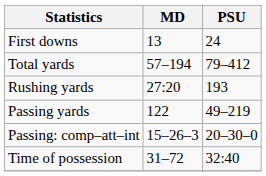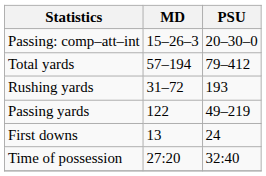rows swapped: (43, 40) <-> (74, 135)
(164, 87) 27:20 -> (165, 87) 31–72
(165, 158) 31–72 -> (164, 158) 27:20
